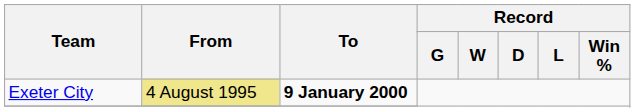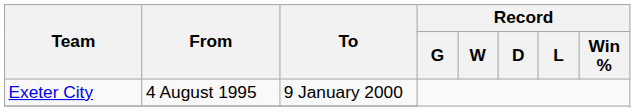(201, 92) khaki background -> (201, 92) no background
(346, 92) bold -> (343, 92) normal
